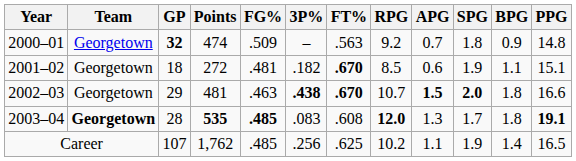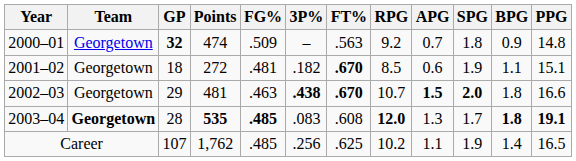(512, 118) normal -> (512, 118) bold
